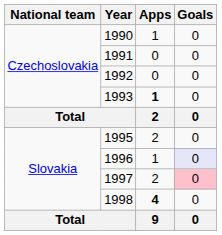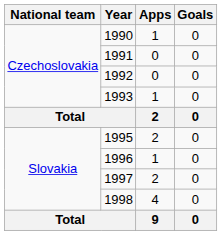(155, 96) bold -> (155, 96) normal
(195, 158) lavender background -> (195, 158) no background
(195, 179) pink background -> (195, 179) no background
(155, 199) bold -> (155, 199) normal
